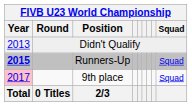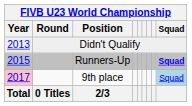(19, 61) bold -> (19, 61) normal
(171, 61) normal -> (171, 61) bold
(171, 78) no background -> (171, 78) lightblue background
